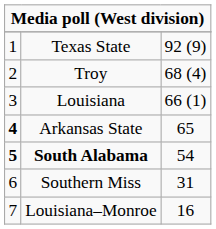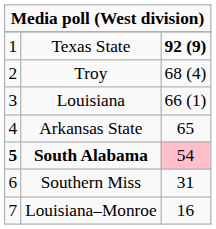(185, 45) normal -> (185, 45) bold
(13, 128) bold -> (13, 128) normal
(185, 155) no background -> (185, 155) pink background
